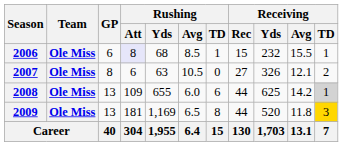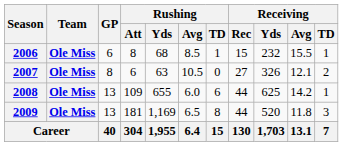(133, 53) lavender background -> (133, 53) no background
(326, 92) lightgrey background -> (326, 92) no background
(326, 111) gold background -> (326, 111) no background
